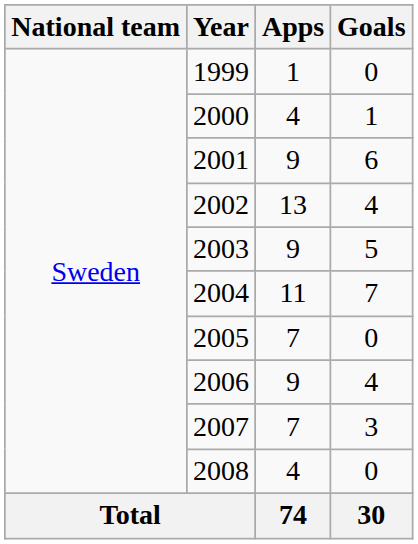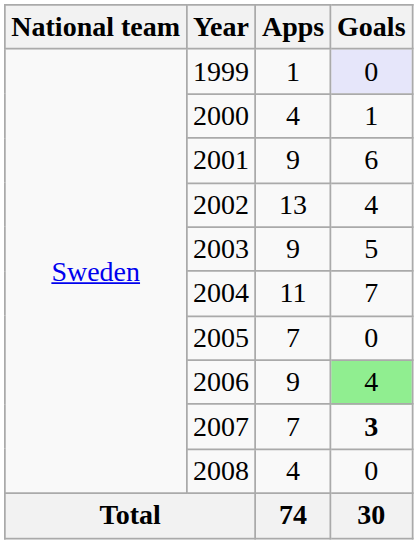(371, 71) no background -> (371, 71) lavender background
(371, 381) no background -> (371, 381) lightgreen background
(371, 426) normal -> (371, 426) bold
